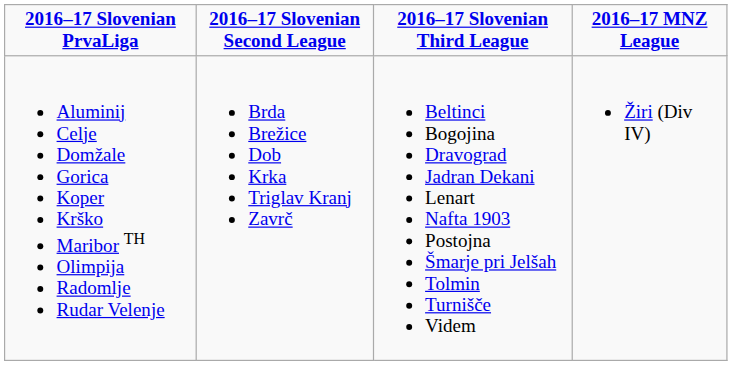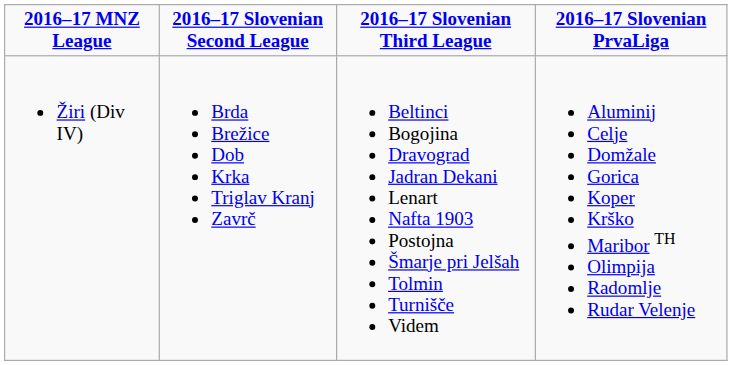columns swapped: (100, 30) <-> (650, 30)
